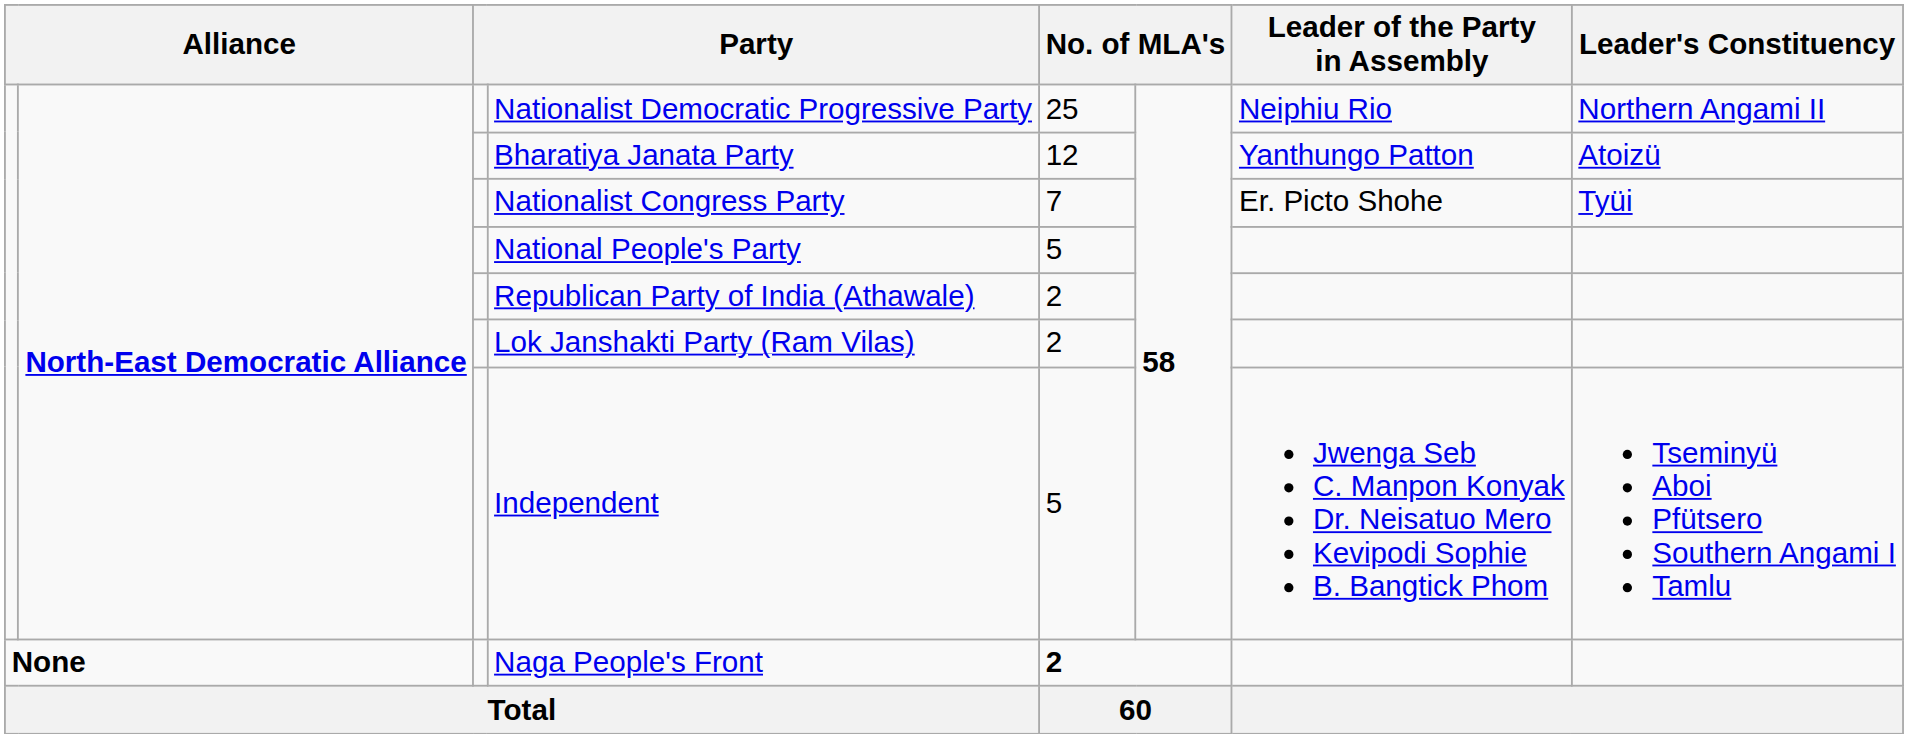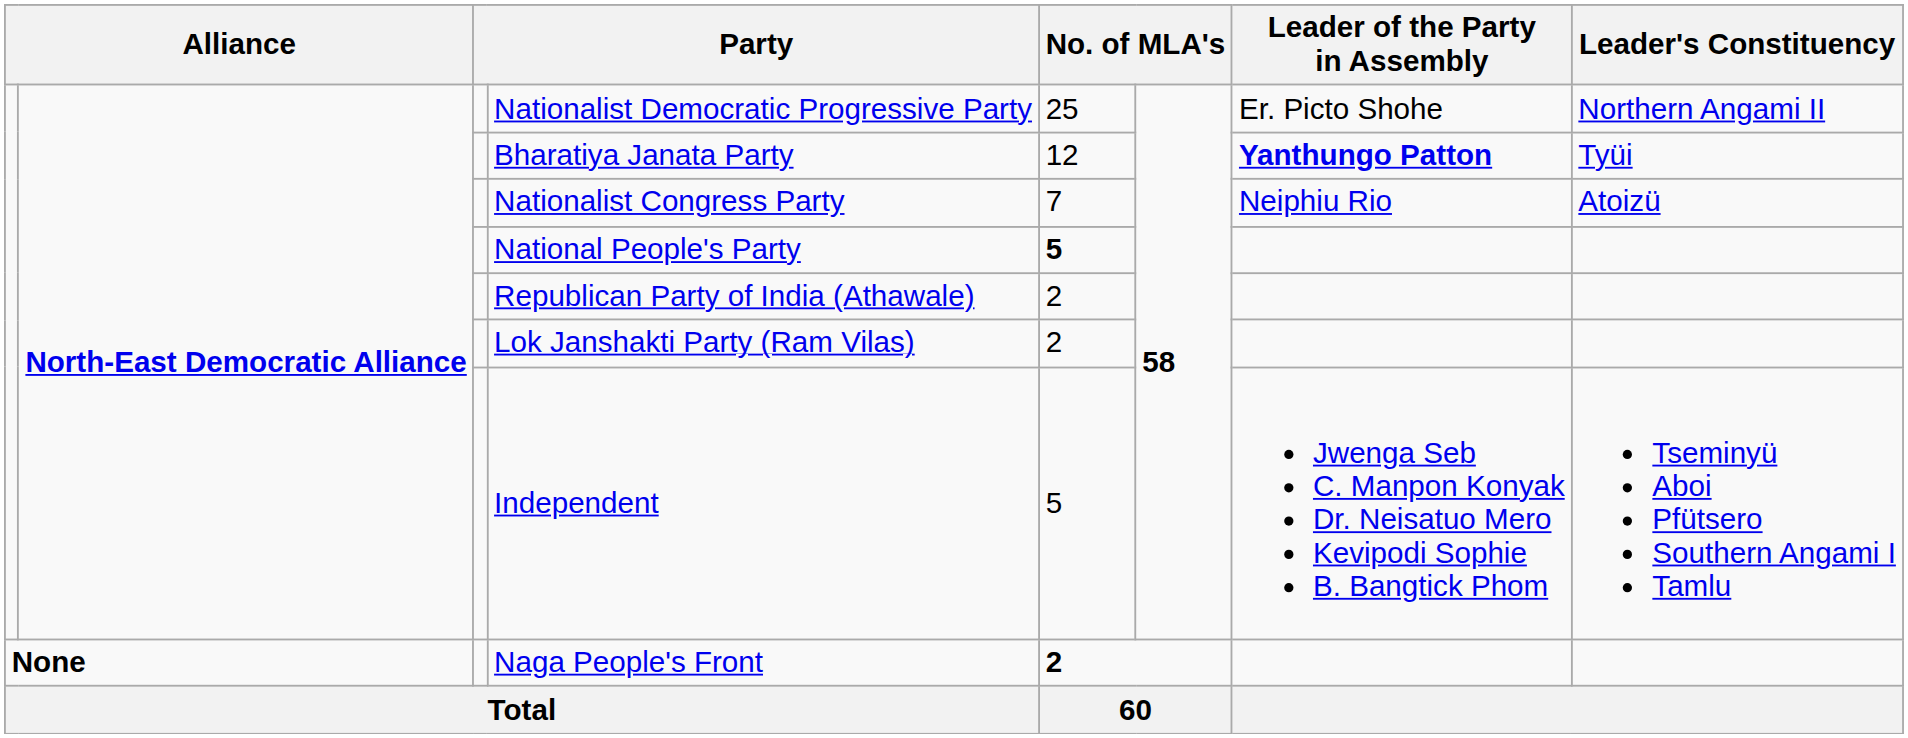(1315, 108) Neiphiu Rio -> (1341, 108) Er. Picto Shohe
(1356, 155) normal -> (1366, 155) bold
(1619, 155) Atoizü -> (1605, 155) Tyüi
(1341, 202) Er. Picto Shohe -> (1315, 202) Neiphiu Rio
(1605, 202) Tyüi -> (1619, 202) Atoizü
(1054, 249) normal -> (1054, 249) bold
